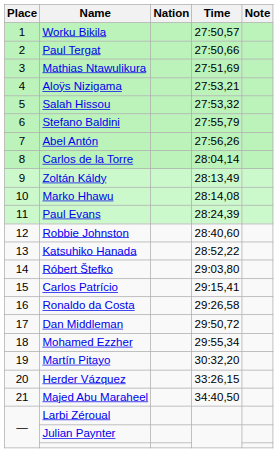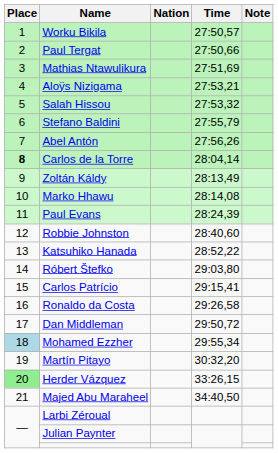(22, 159) normal -> (22, 159) bold
(22, 342) no background -> (22, 342) lightblue background
(22, 379) no background -> (22, 379) lightgreen background
